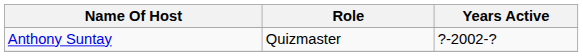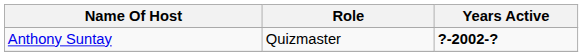(467, 39) normal -> (468, 39) bold
